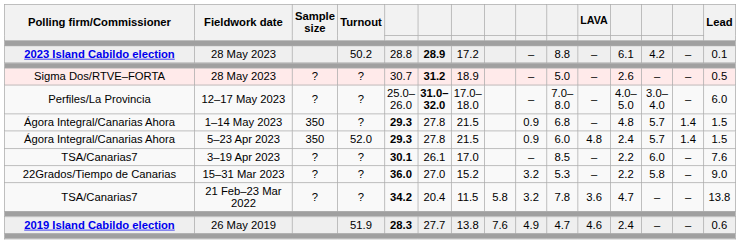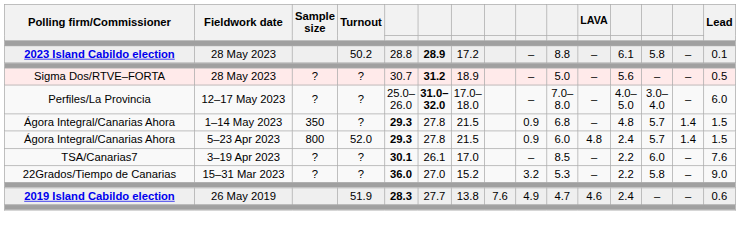(657, 54) 4.2 -> (657, 54) 5.8
(626, 77) 2.6 -> (626, 77) 5.6
(315, 140) 350 -> (315, 140) 800
- row: (99, 197)
